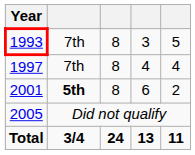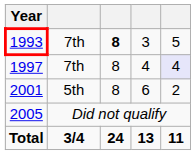(116, 41) normal -> (116, 41) bold
(176, 66) no background -> (176, 66) lavender background
(74, 90) bold -> (74, 90) normal
